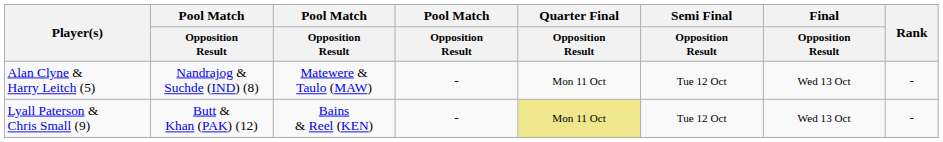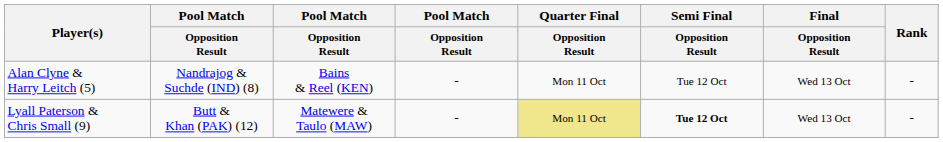(334, 80) Matewere & Taulo (MAW) -> (334, 80) Bains & Reel (KEN)
(334, 118) Bains & Reel (KEN) -> (334, 118) Matewere & Taulo (MAW)
(702, 119) normal -> (702, 118) bold
